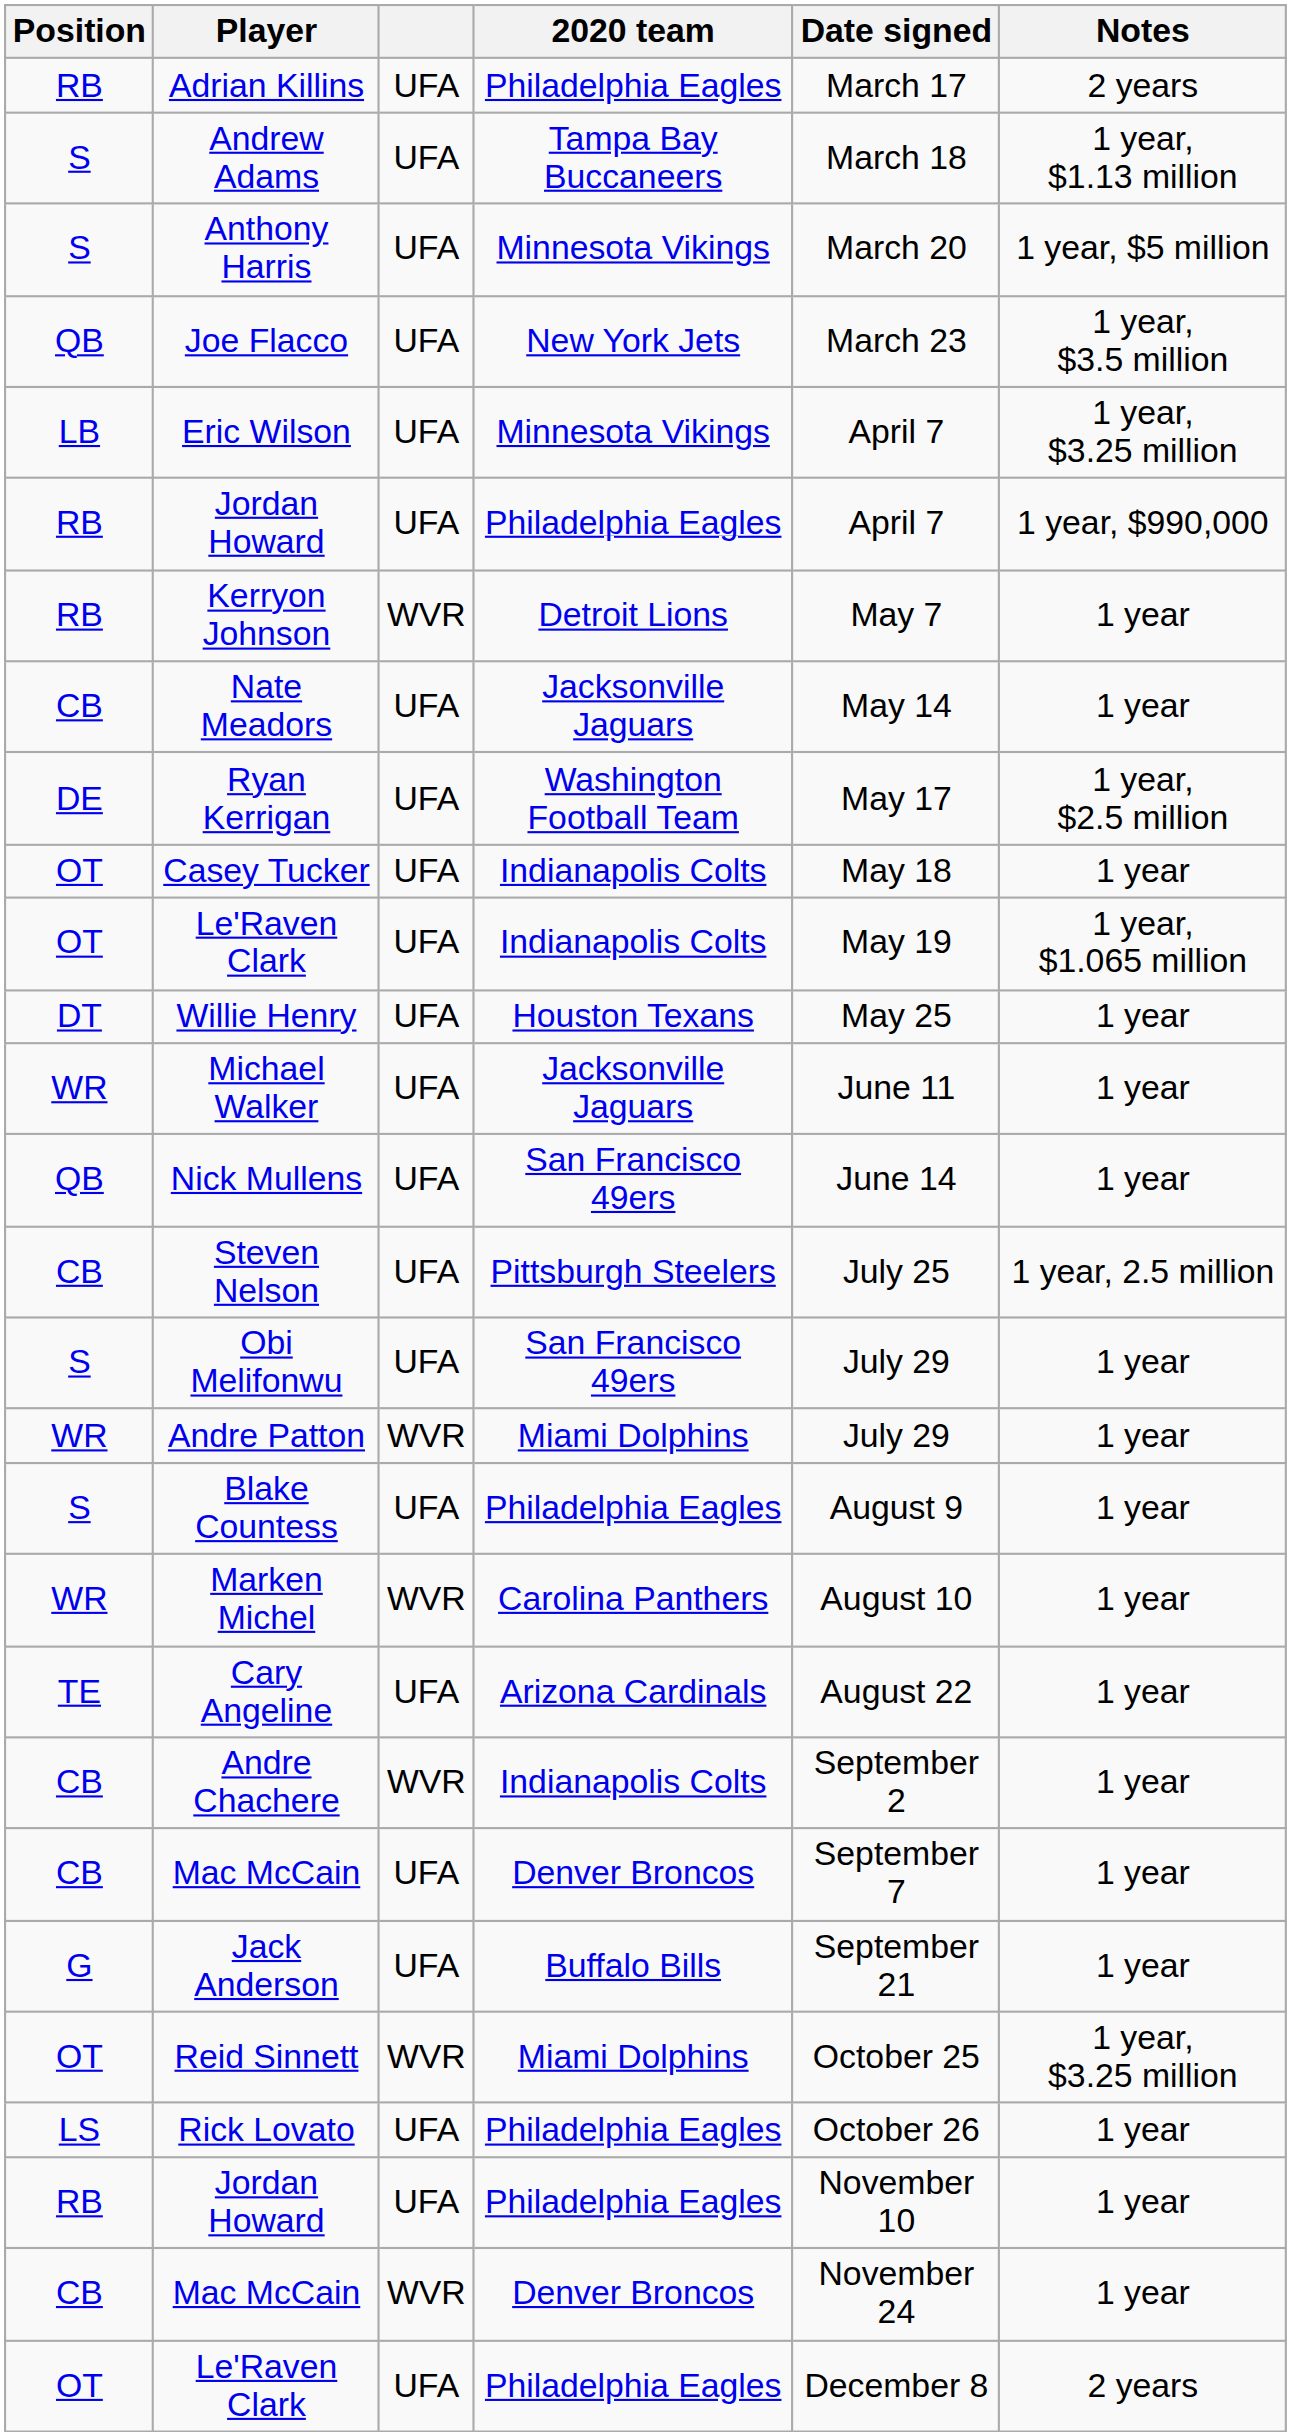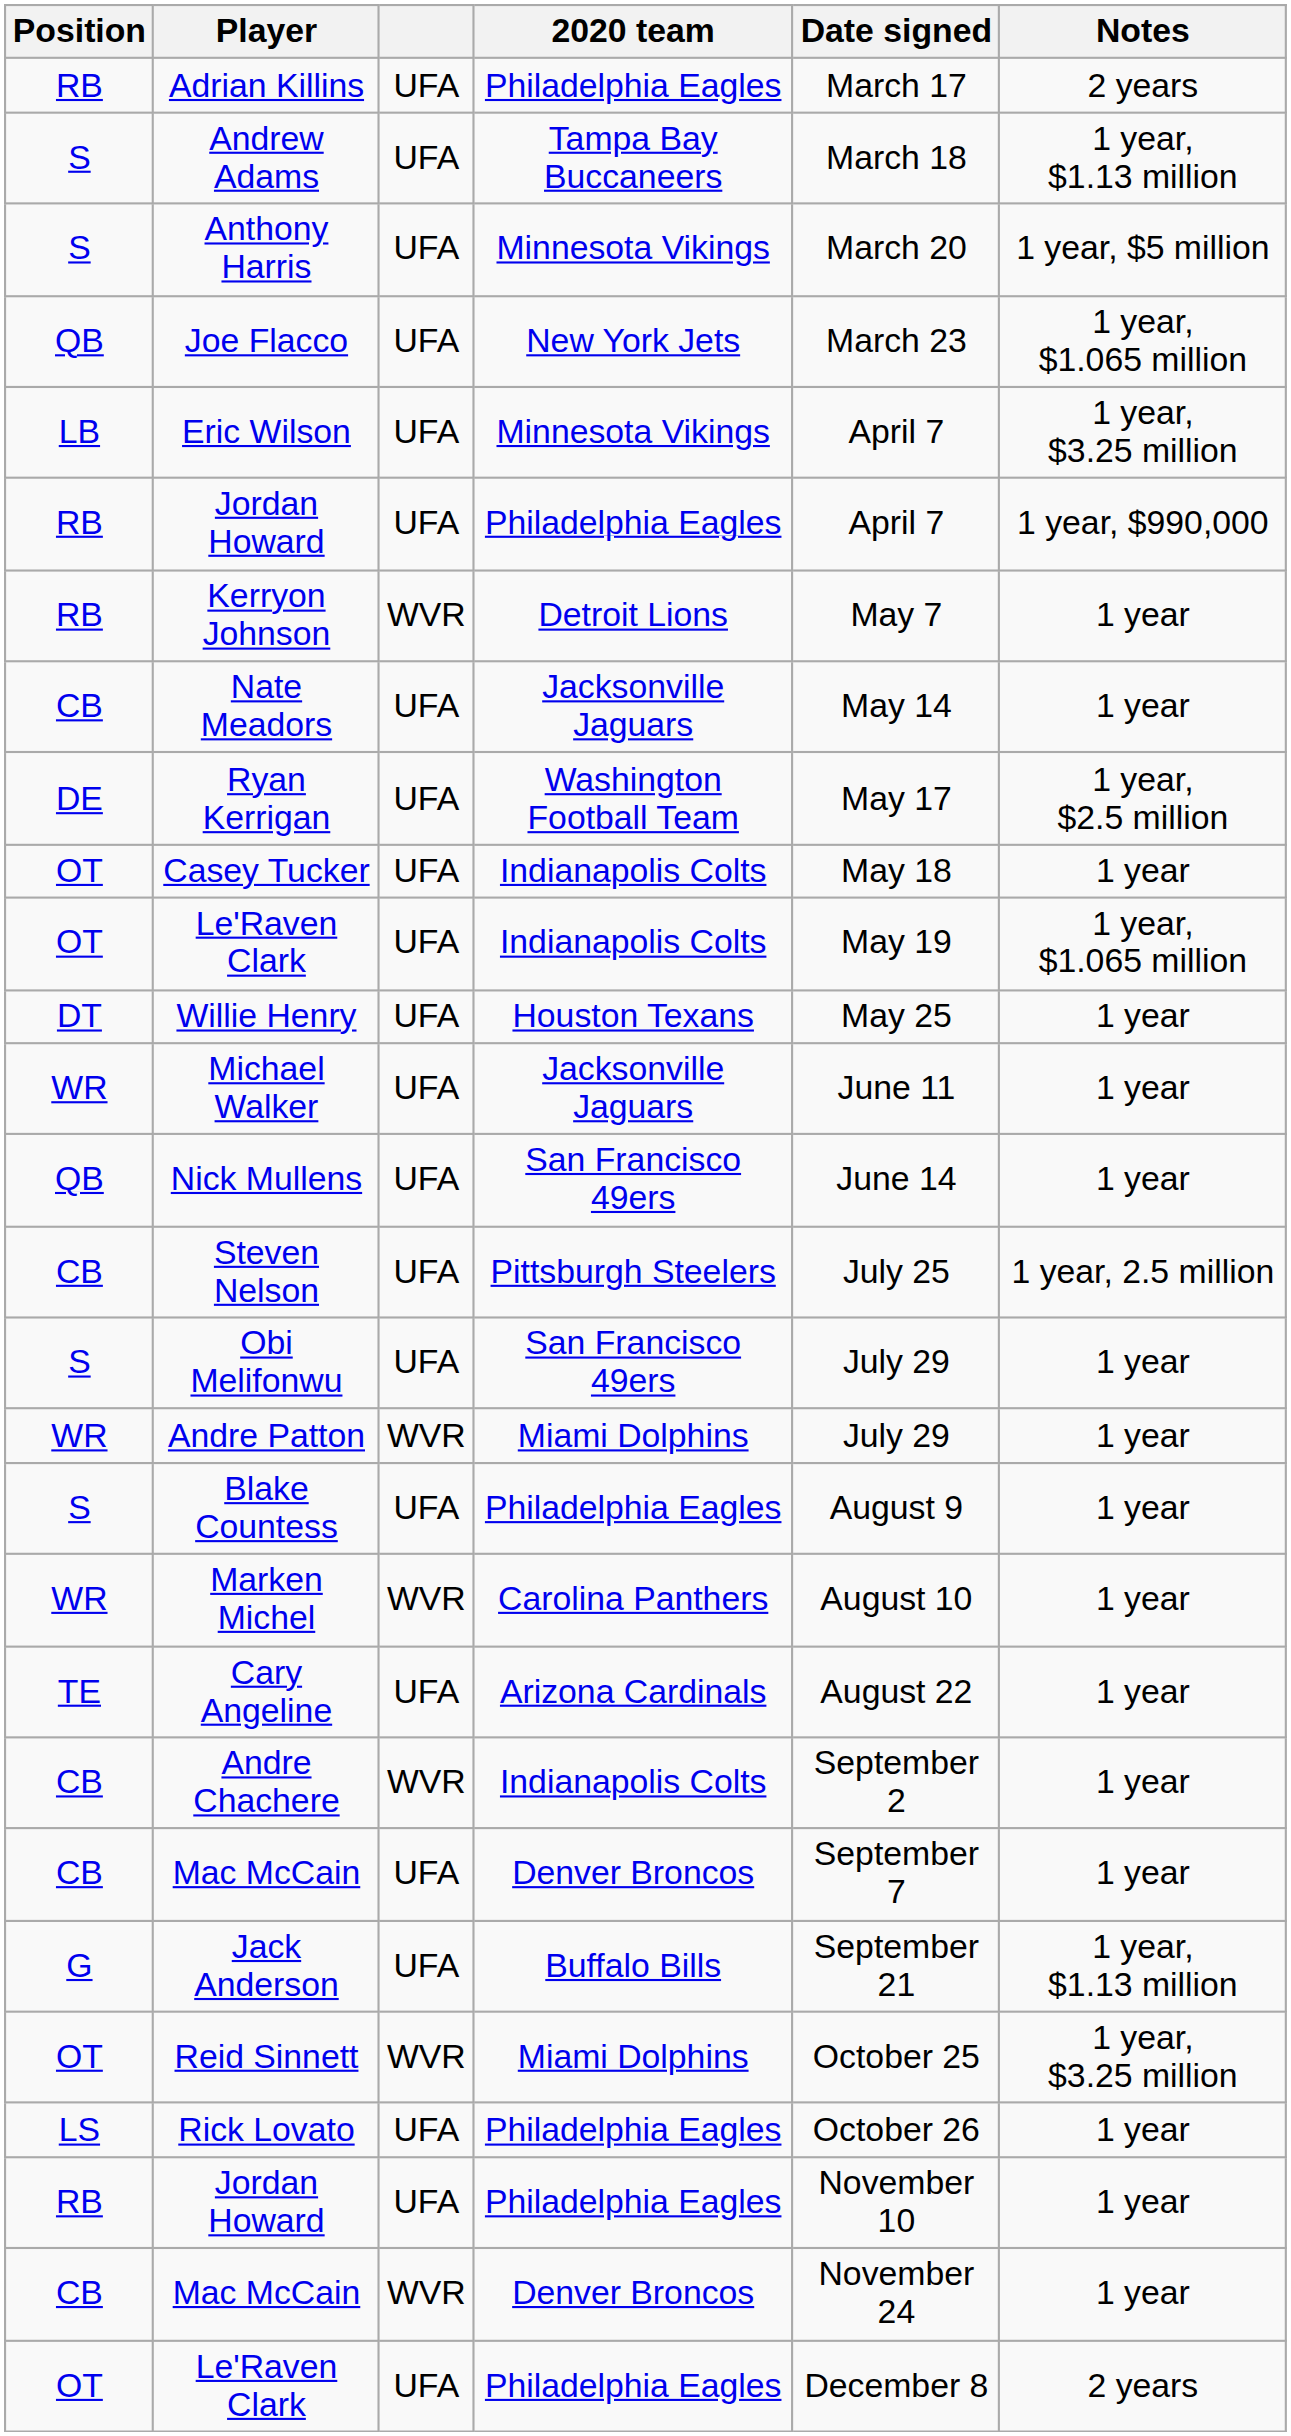(1143, 340) 1 year, $3.5 million -> (1143, 340) 1 year, $1.065 million
(1143, 1965) 1 year -> (1143, 1965) 1 year, $1.13 million
